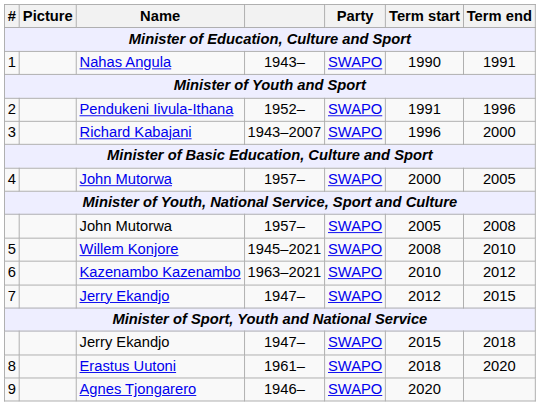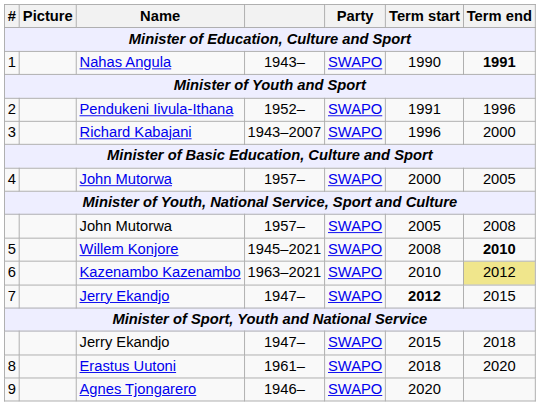(499, 62) normal -> (499, 62) bold
(499, 249) normal -> (499, 249) bold
(499, 272) no background -> (499, 272) khaki background
(424, 296) normal -> (424, 296) bold
